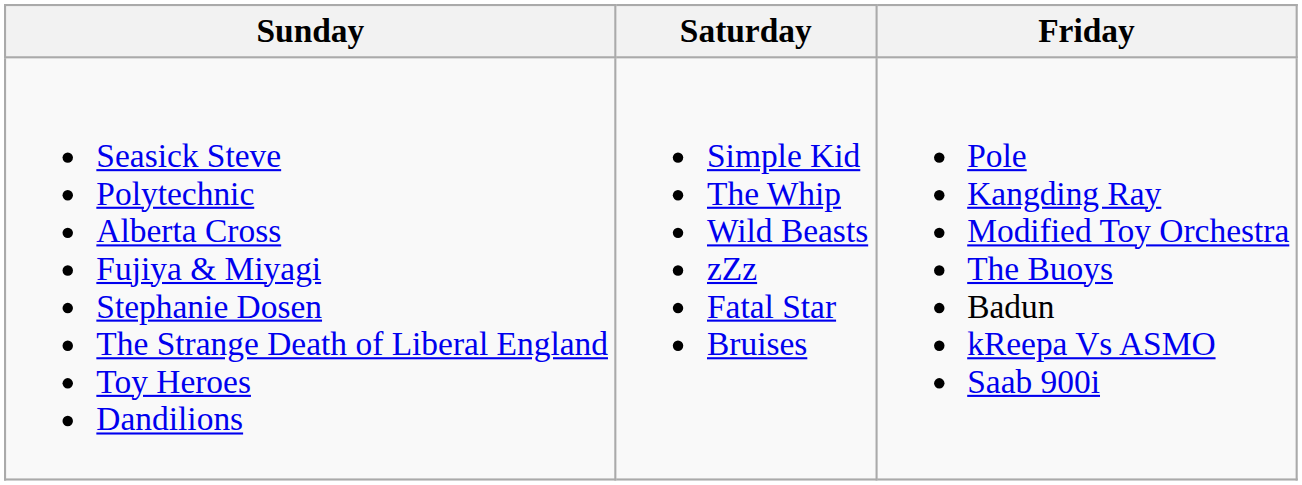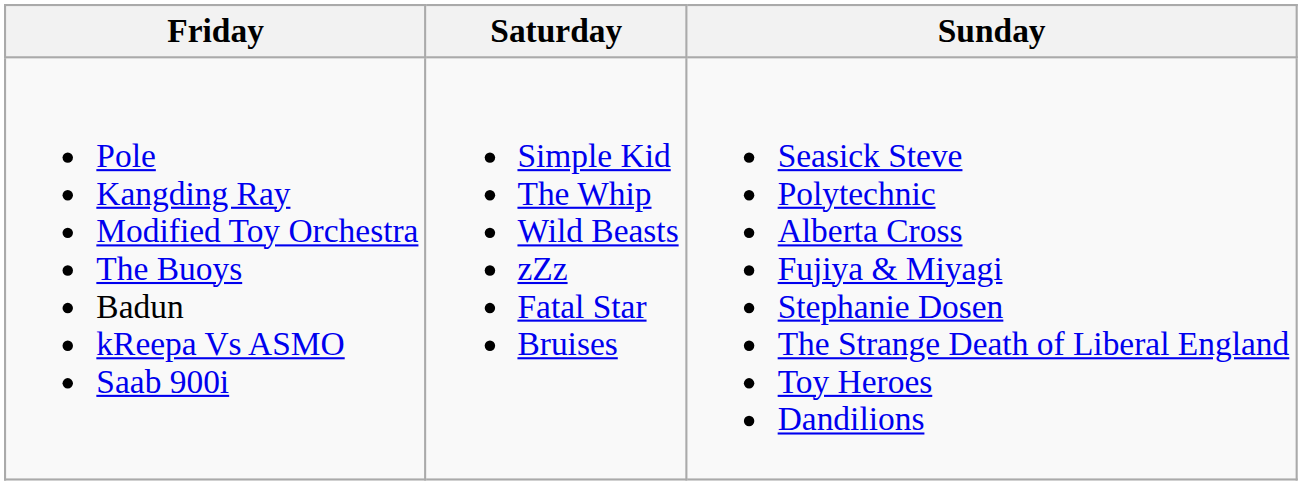columns swapped: (1086, 31) <-> (310, 31)
